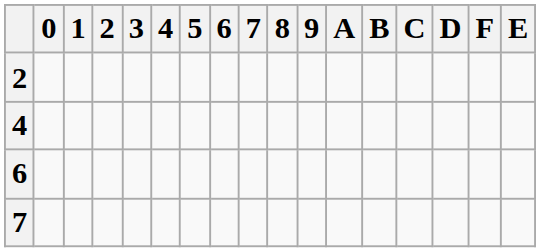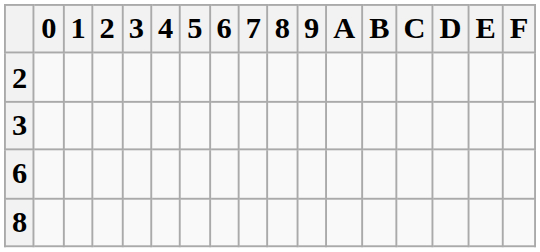columns swapped: (518, 28) <-> (485, 28)
(20, 125) 4 -> (20, 125) 3
(20, 221) 7 -> (20, 221) 8
